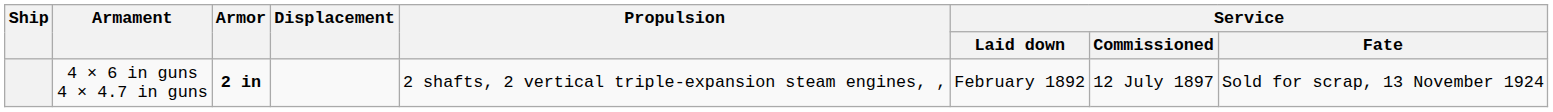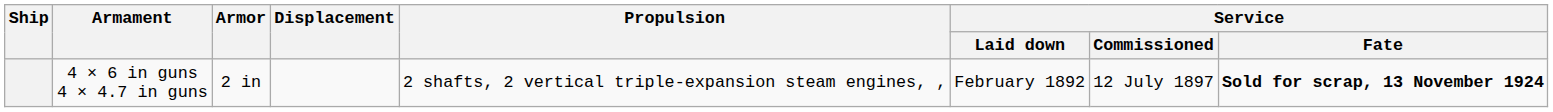(241, 83) bold -> (241, 83) normal
(1383, 83) normal -> (1383, 83) bold
